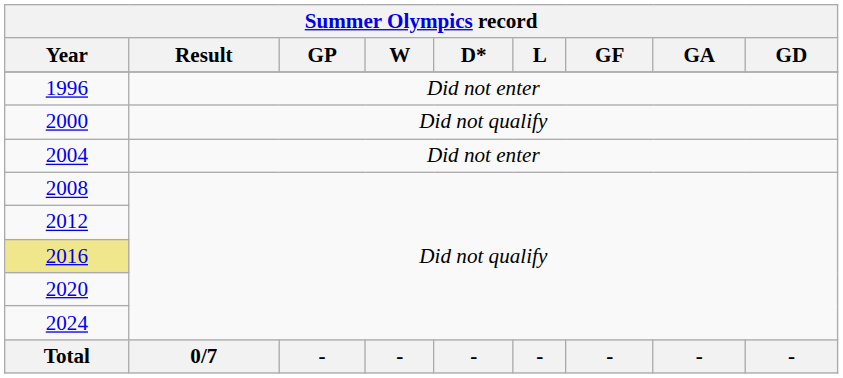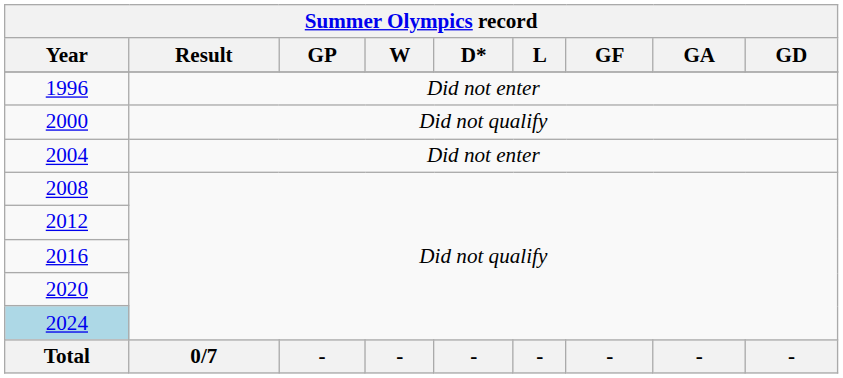(67, 255) khaki background -> (67, 255) no background
(67, 322) no background -> (67, 322) lightblue background
